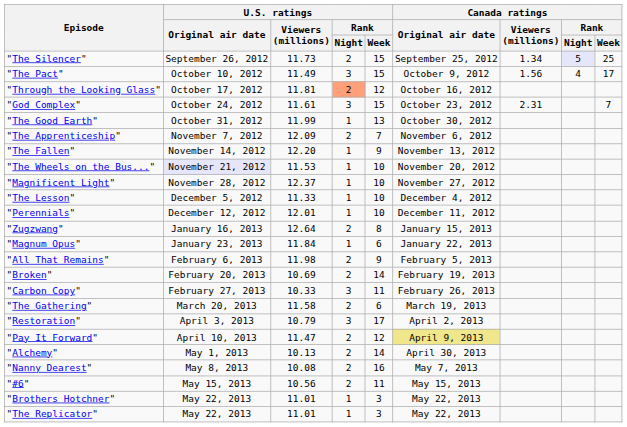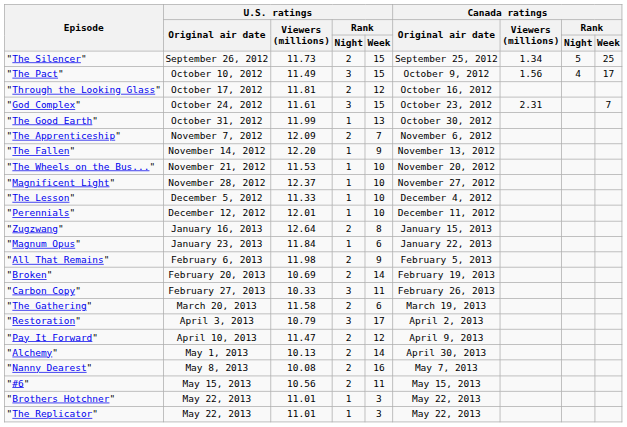(578, 58) lavender background -> (578, 58) no background
(349, 89) lightsalmon background -> (349, 89) no background
(217, 167) lavender background -> (217, 167) no background
(446, 337) khaki background -> (446, 337) no background
